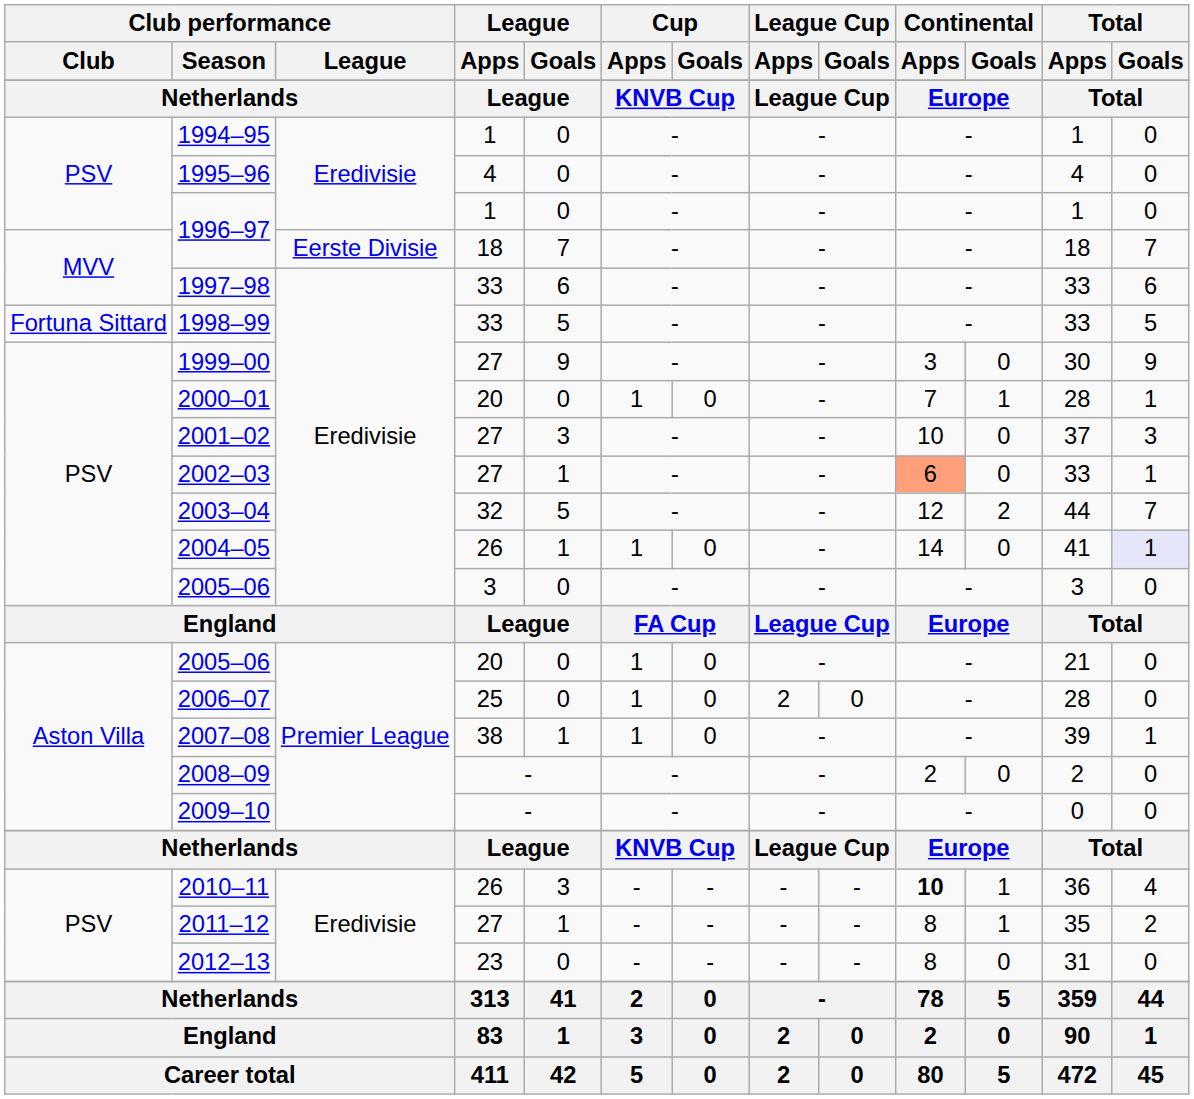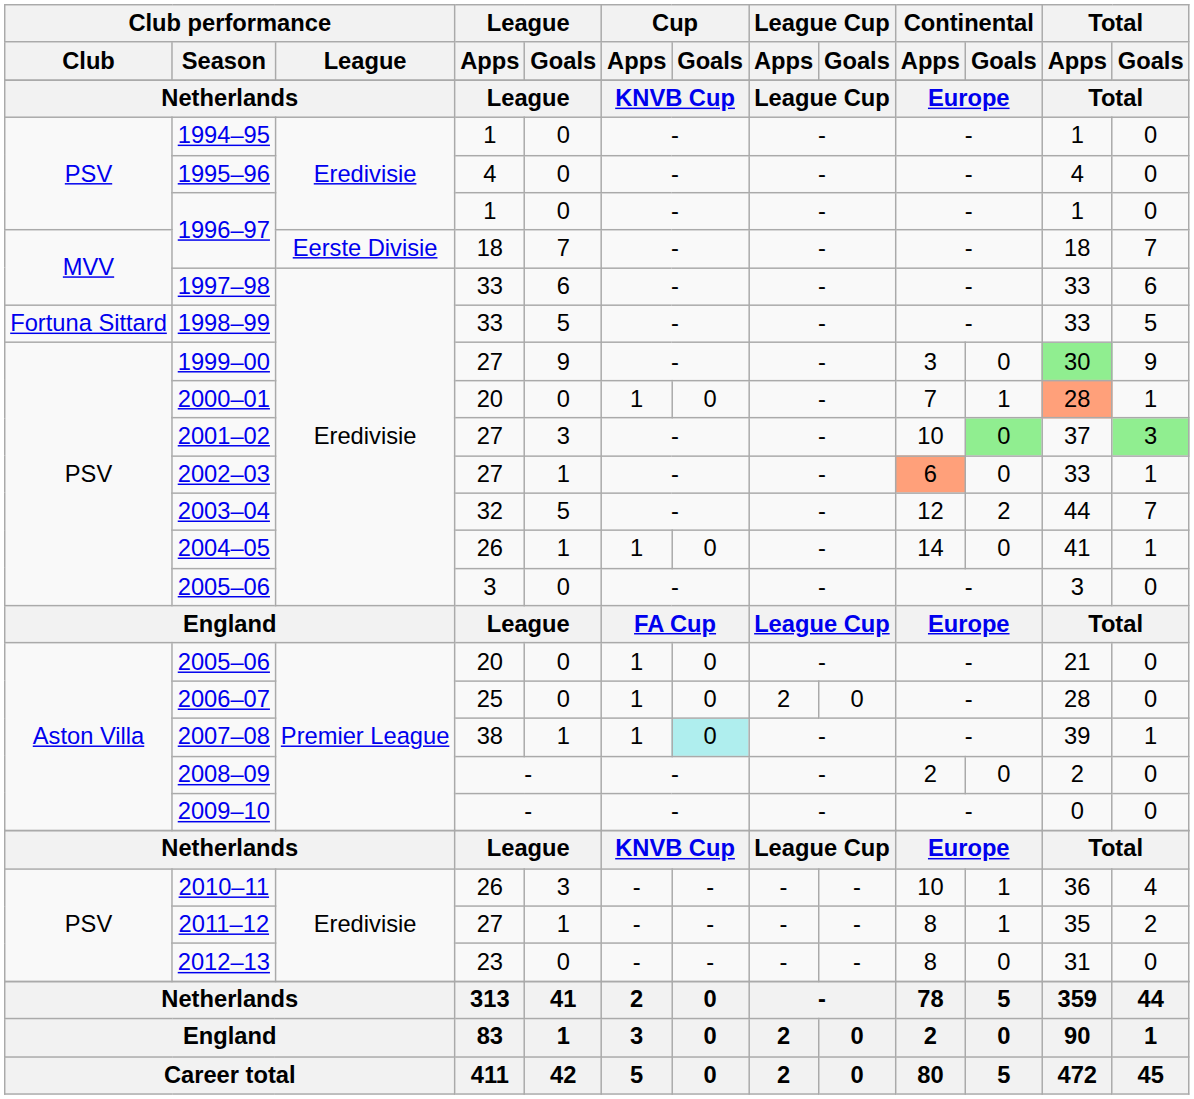(1077, 361) no background -> (1077, 361) lightgreen background
(1077, 398) no background -> (1077, 398) lightsalmon background
(1004, 436) no background -> (1004, 436) lightgreen background
(1151, 436) no background -> (1151, 436) lightgreen background
(1151, 549) lavender background -> (1151, 549) no background
(710, 736) no background -> (710, 736) paleturquoise background
(930, 887) bold -> (930, 887) normal
